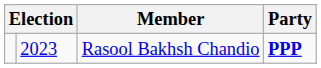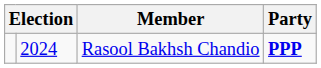(39, 48) 2023 -> (39, 48) 2024
